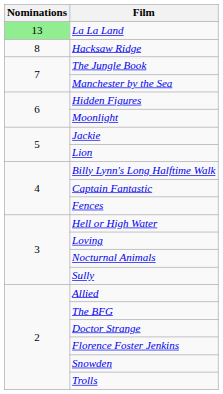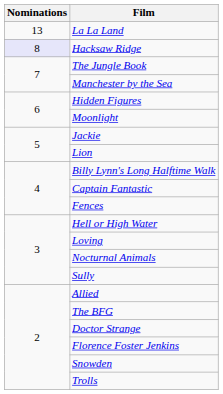(37, 30) lightgreen background -> (37, 30) no background
(37, 48) no background -> (37, 48) lavender background
